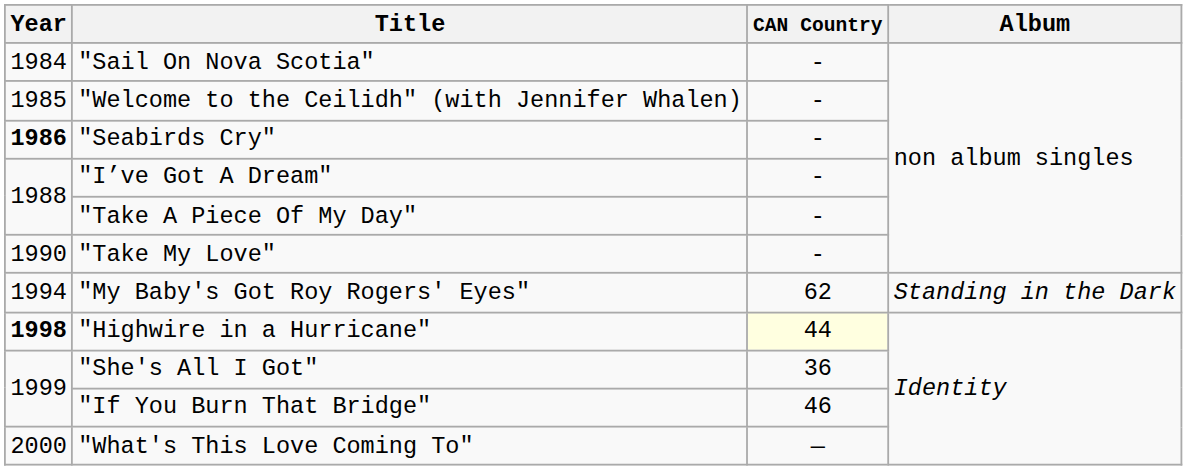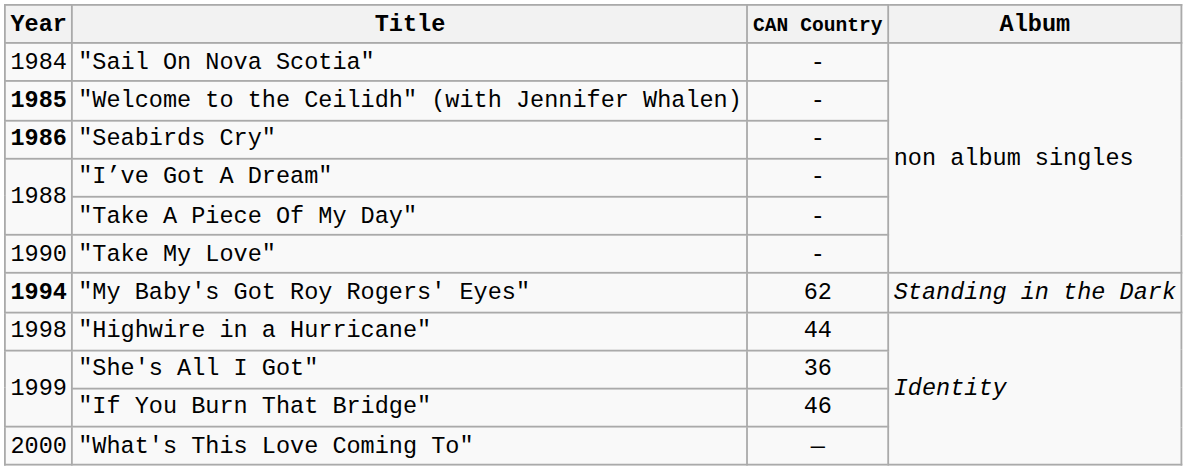(39, 101) normal -> (39, 101) bold
(39, 293) normal -> (39, 293) bold
(39, 331) bold -> (39, 331) normal
(818, 331) lightyellow background -> (818, 331) no background
